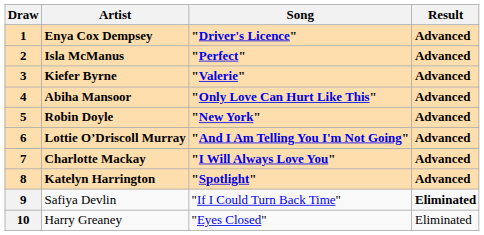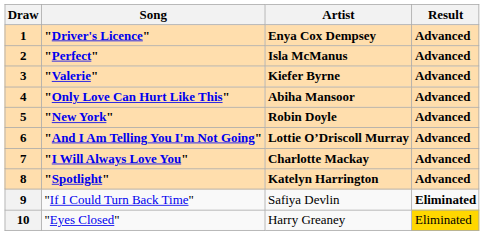columns swapped: (115, 14) <-> (300, 14)
(443, 220) no background -> (443, 220) gold background
